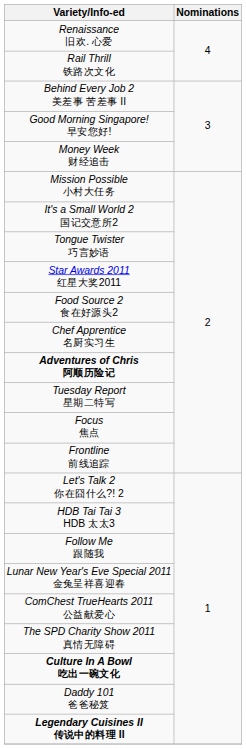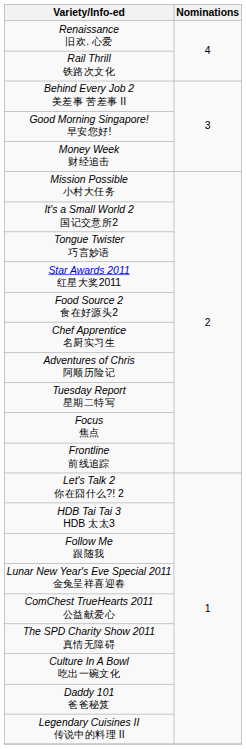(89, 366) bold -> (89, 366) normal
(89, 668) bold -> (89, 668) normal
(89, 728) bold -> (89, 728) normal
